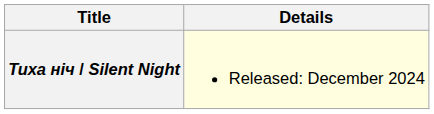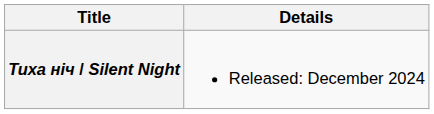(306, 79) lightyellow background -> (306, 79) no background
